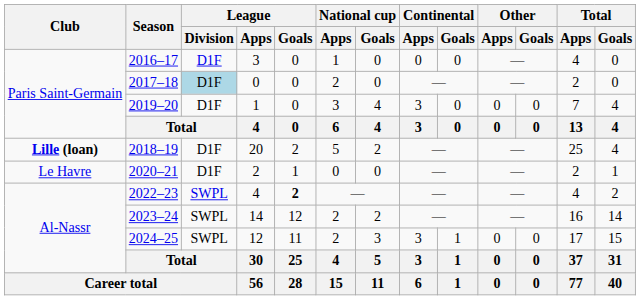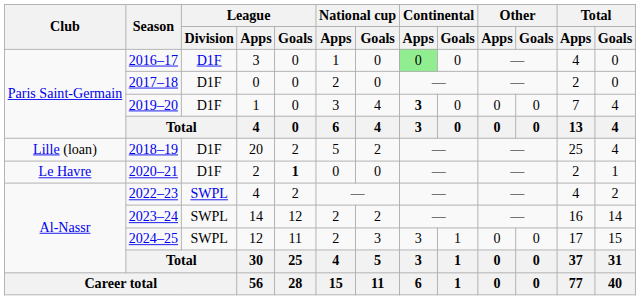(418, 60) no background -> (418, 60) lightgreen background
(209, 82) lightblue background -> (209, 82) no background
(418, 104) normal -> (418, 104) bold
(65, 149) bold -> (65, 149) normal
(295, 171) normal -> (295, 171) bold
(295, 194) bold -> (295, 194) normal
